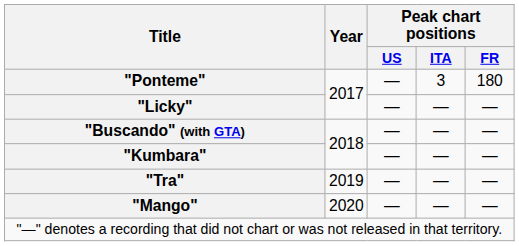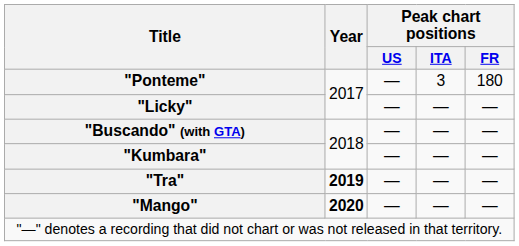(346, 181) normal -> (346, 181) bold
(346, 206) normal -> (346, 206) bold
